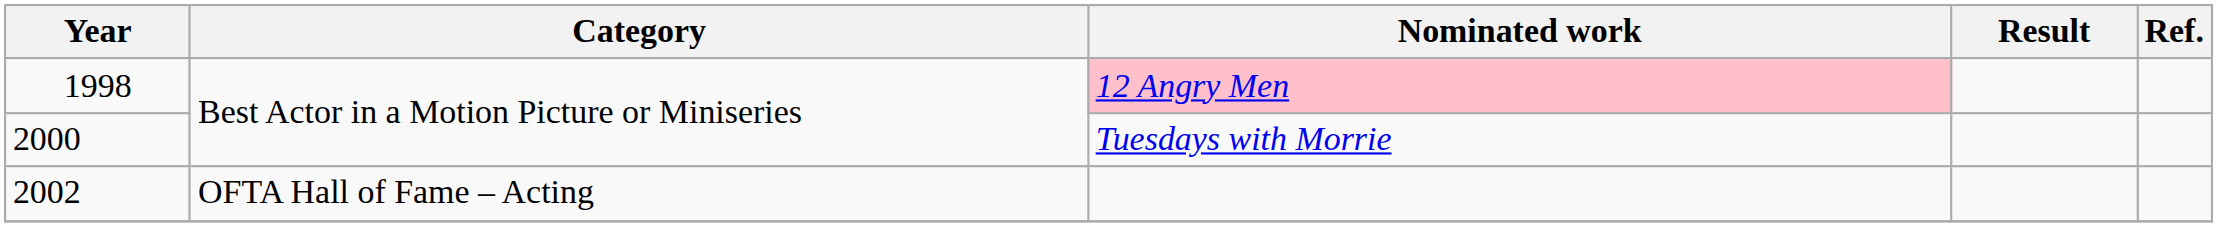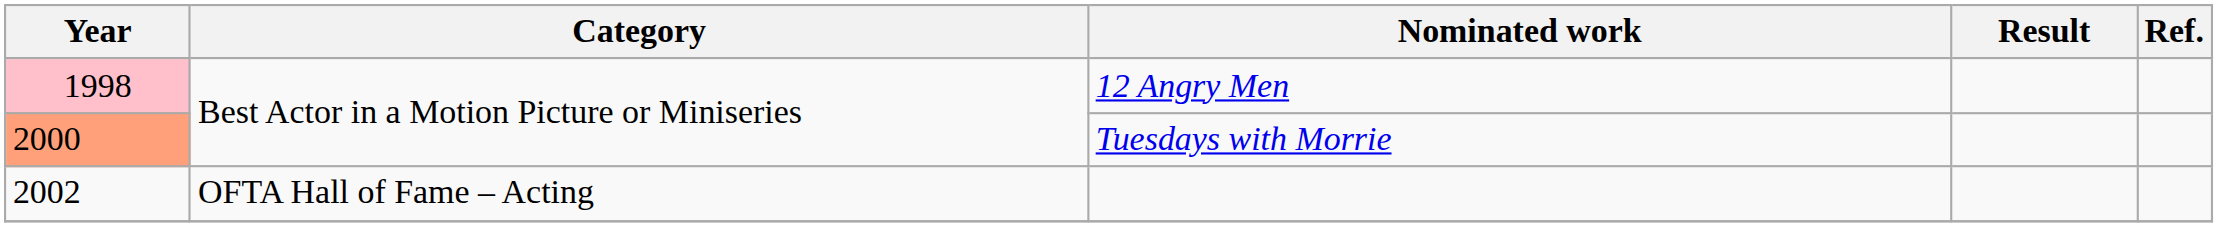(98, 85) no background -> (98, 85) pink background
(1192, 85) pink background -> (1192, 85) no background
(47, 138) no background -> (47, 138) lightsalmon background
